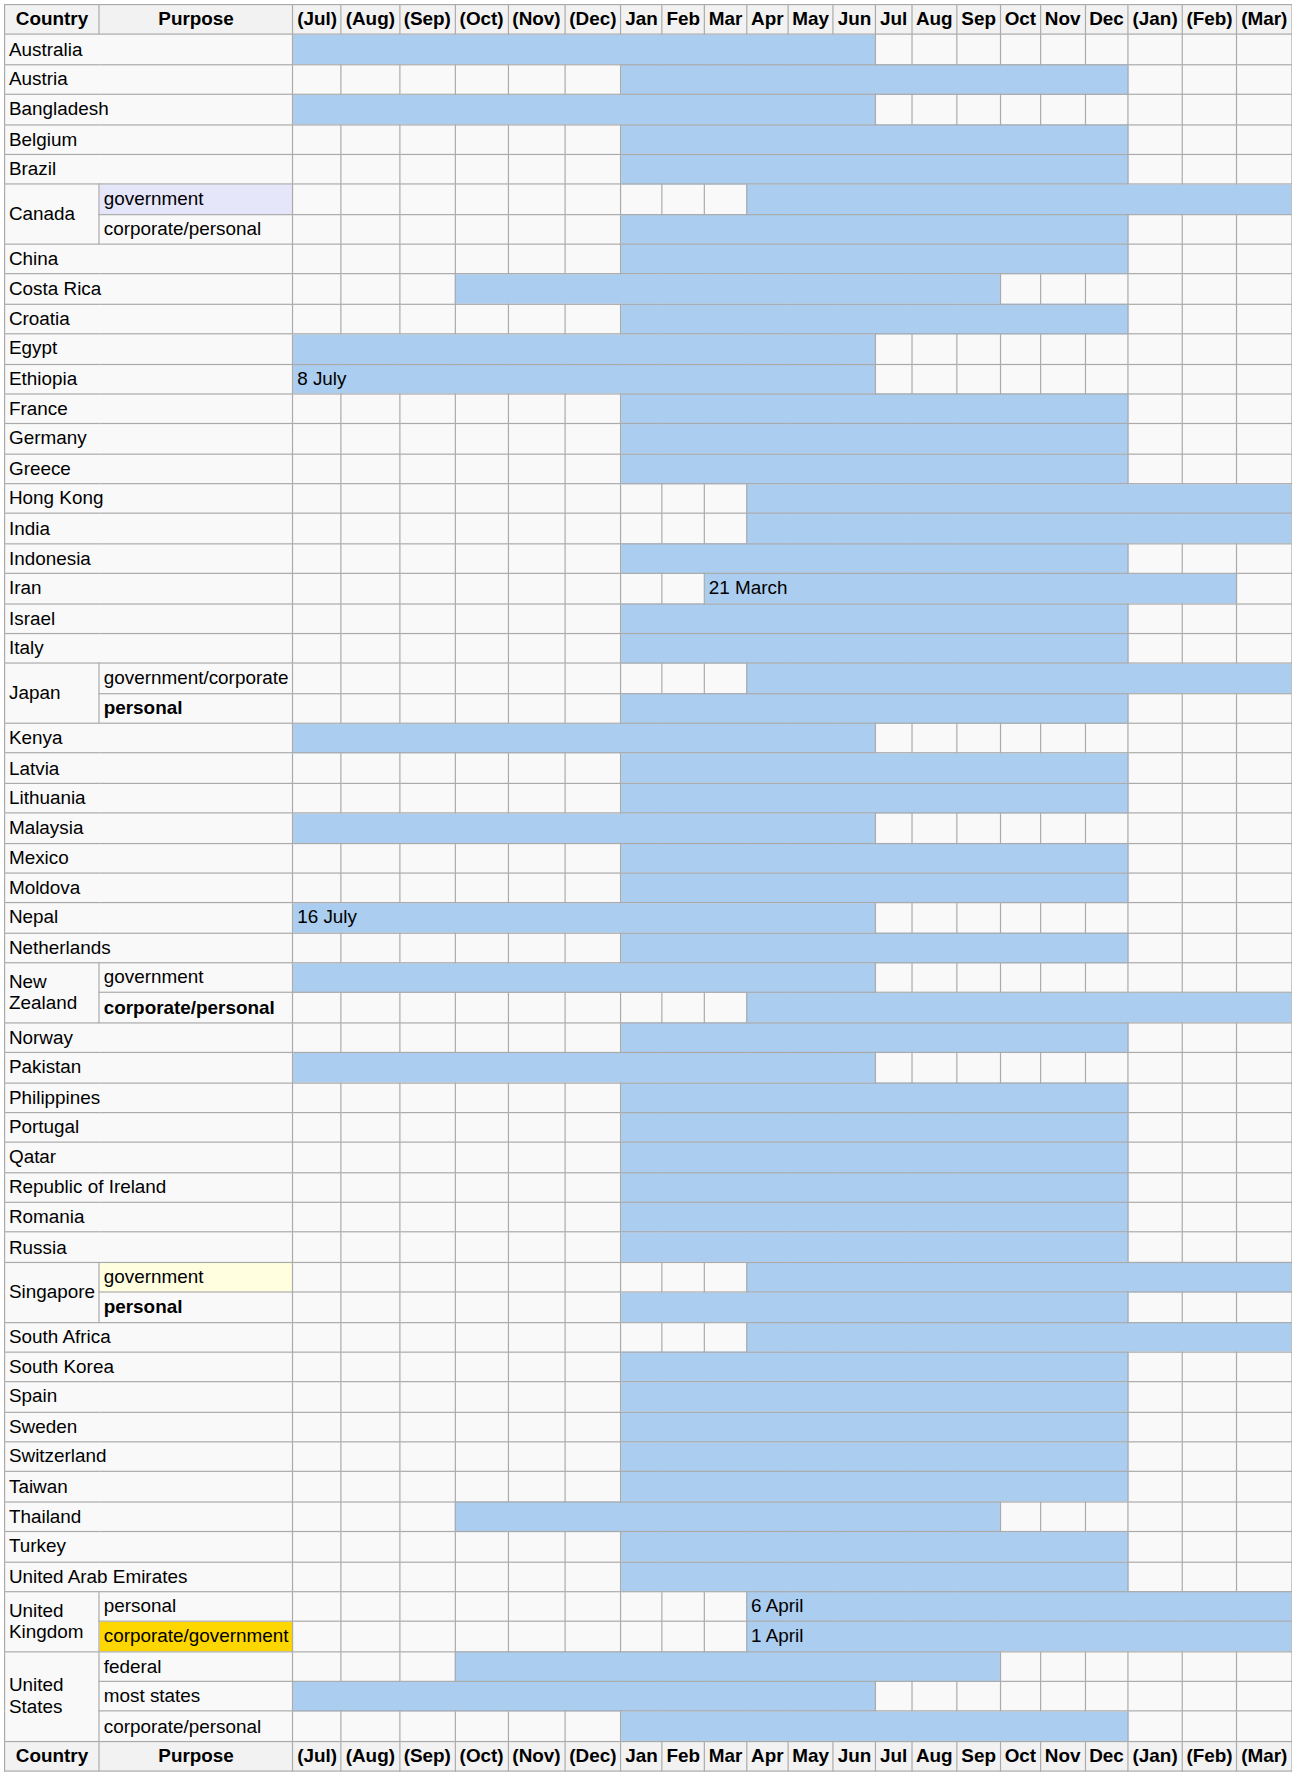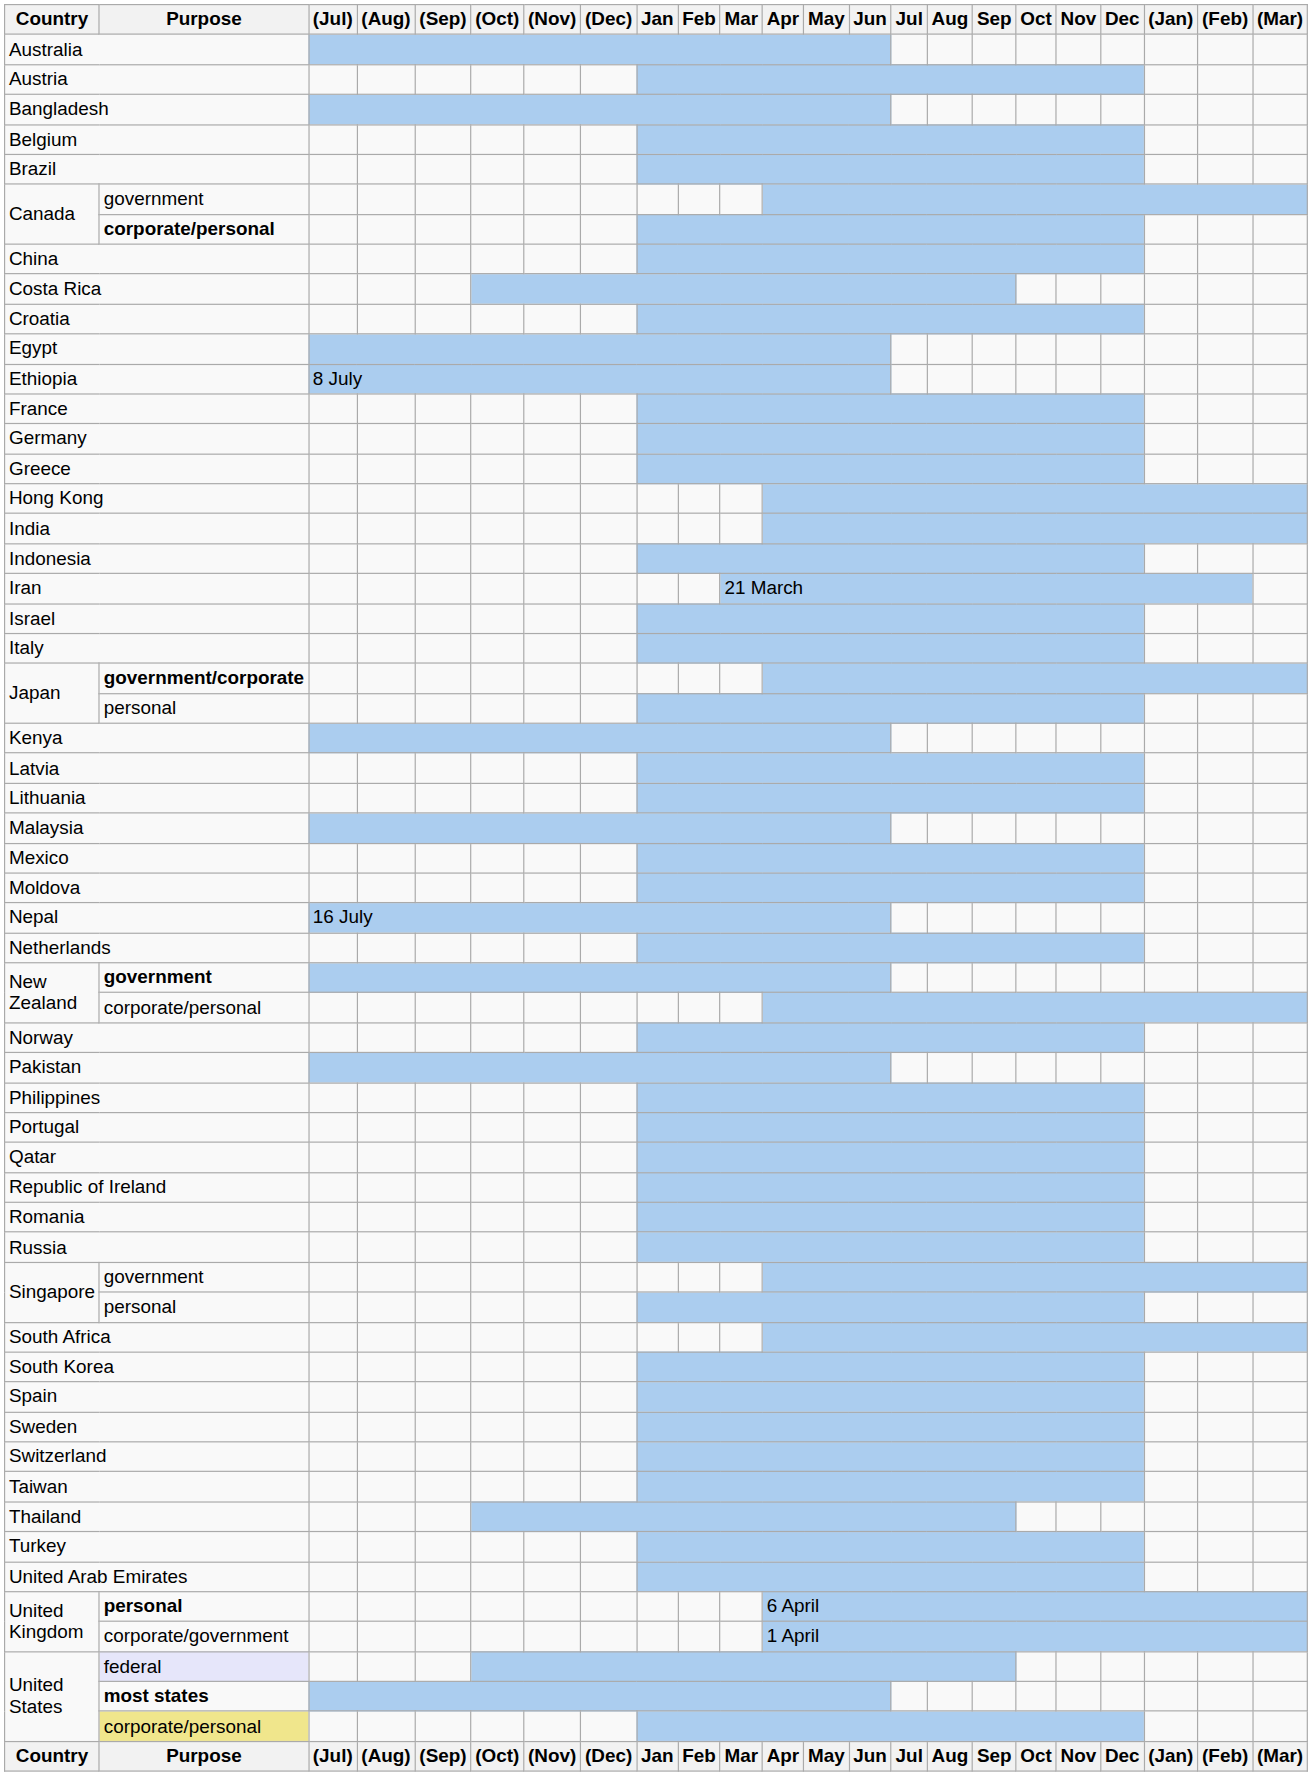(154, 199) lavender background -> (154, 199) no background
(182, 229) normal -> (189, 229) bold
(196, 678) normal -> (204, 678) bold
(143, 708) bold -> (140, 708) normal
(154, 977) normal -> (158, 977) bold
(189, 1007) bold -> (182, 1007) normal
(154, 1277) lightyellow background -> (154, 1277) no background
(143, 1306) bold -> (140, 1306) normal
(140, 1606) normal -> (143, 1606) bold
(196, 1636) gold background -> (196, 1636) no background
(133, 1666) no background -> (133, 1666) lavender background
(152, 1696) normal -> (156, 1696) bold
(182, 1726) no background -> (182, 1726) khaki background
